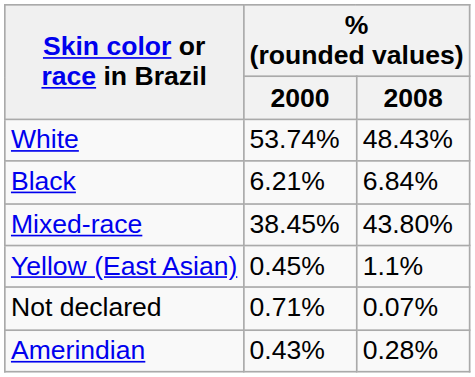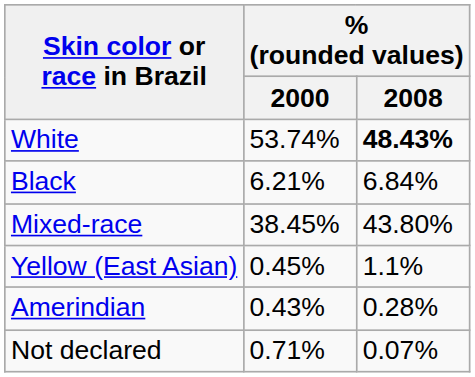(408, 139) normal -> (408, 139) bold
rows swapped: (78, 350) <-> (86, 308)
